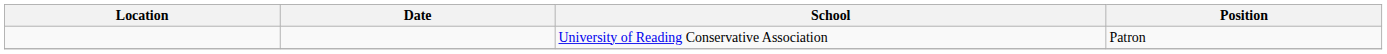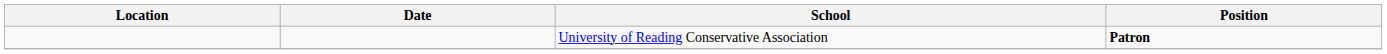(1128, 37) normal -> (1130, 37) bold
